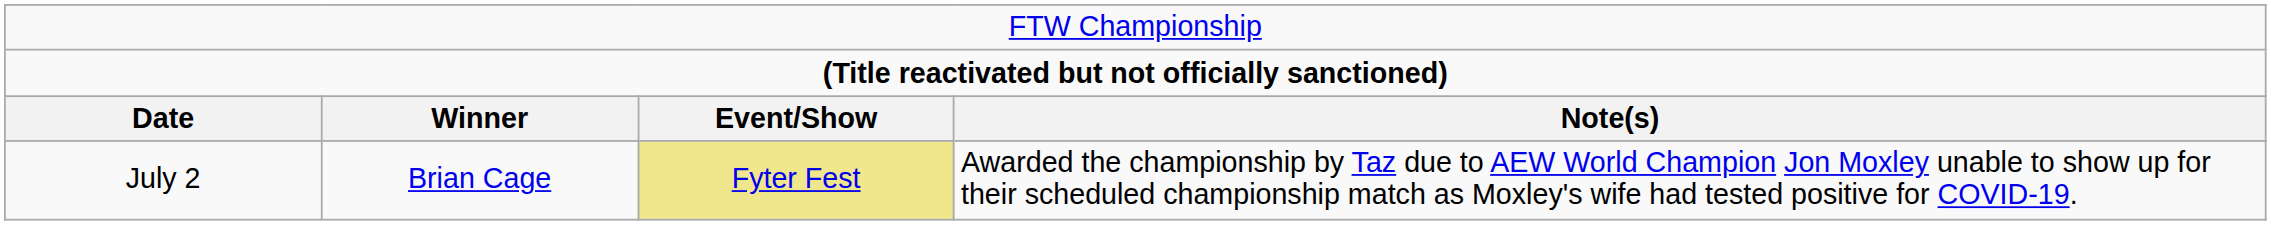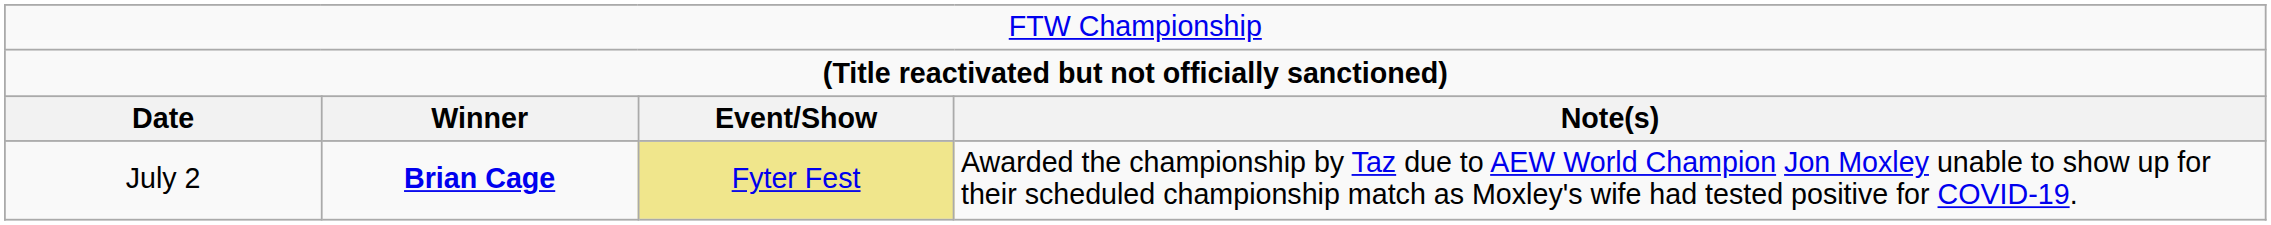(480, 179) normal -> (480, 179) bold
